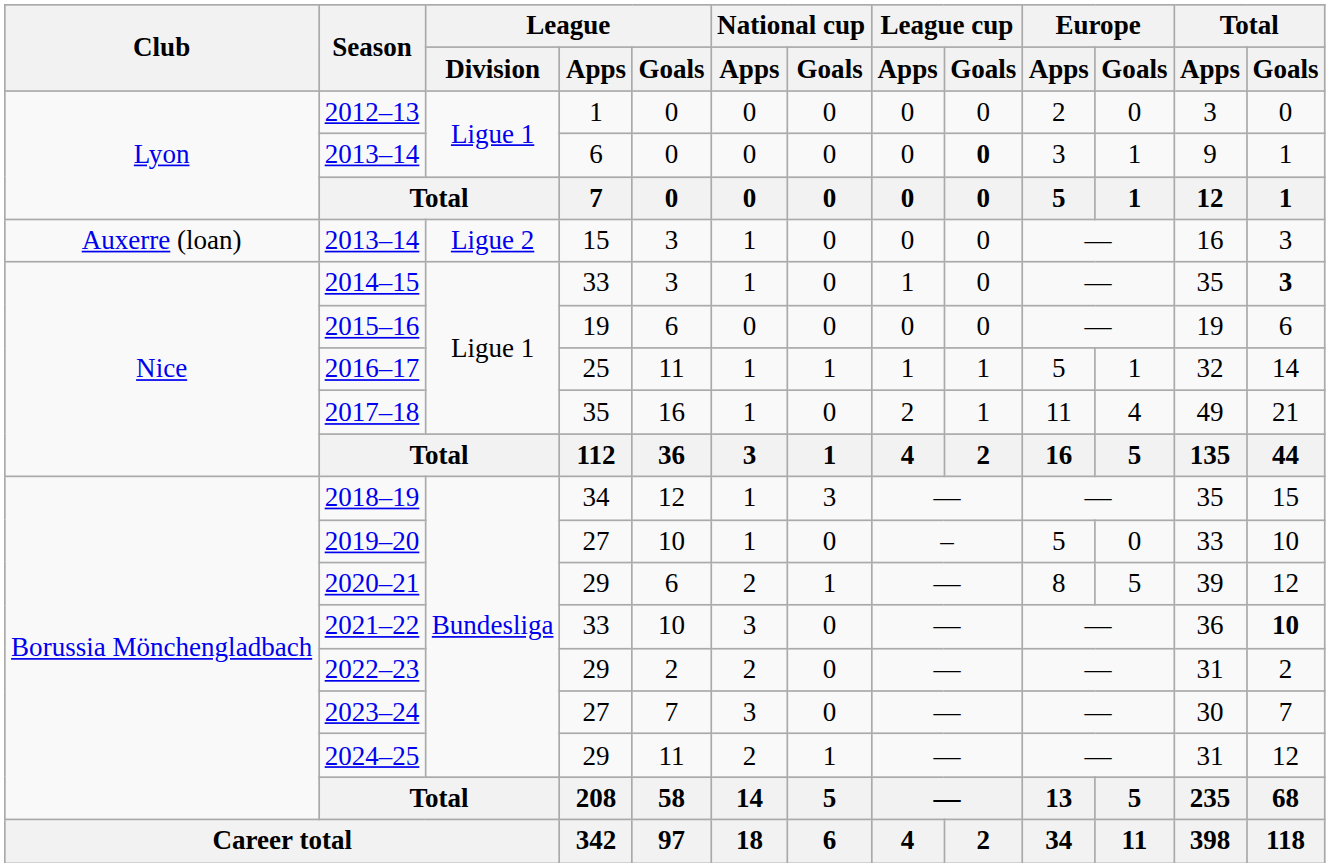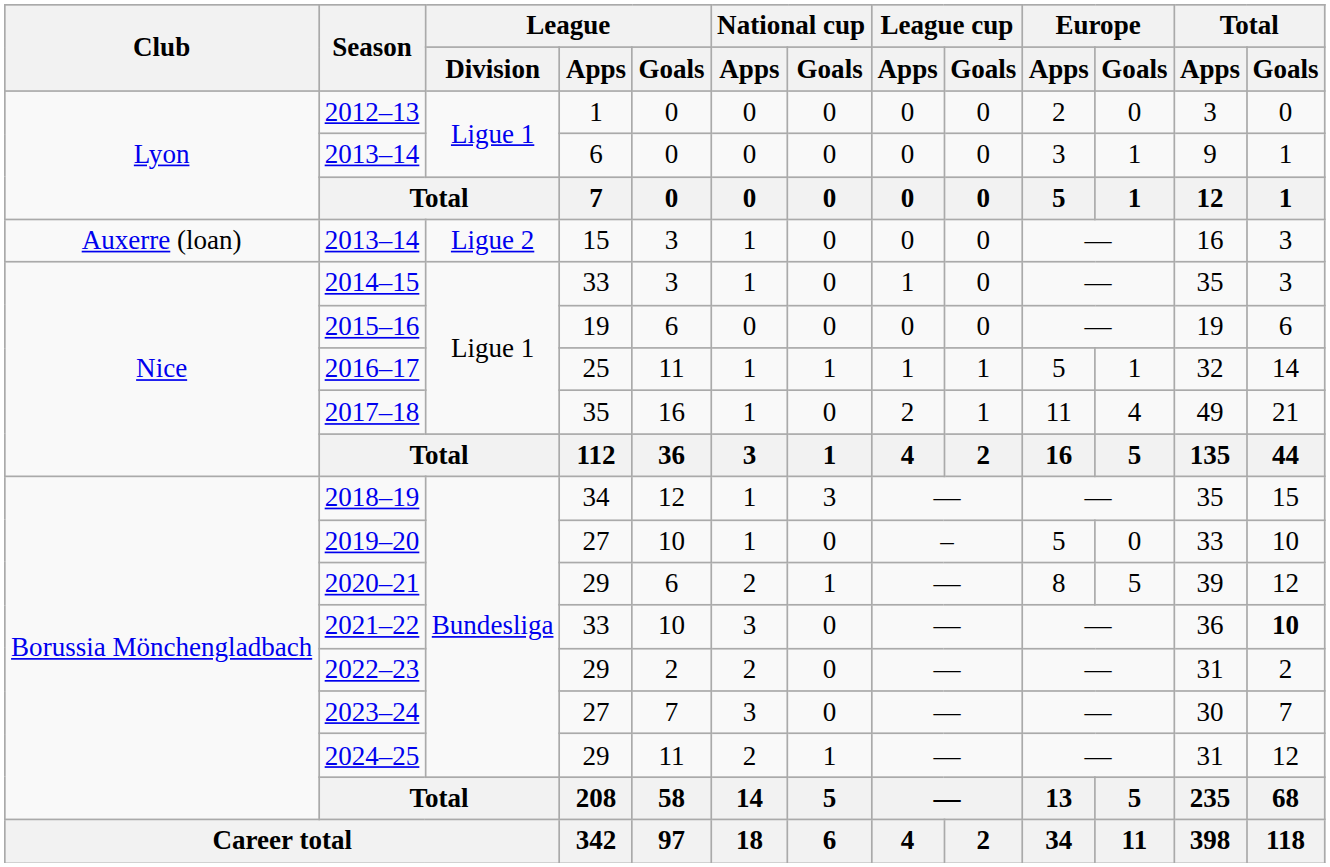(983, 154) bold -> (983, 154) normal
(1286, 283) bold -> (1286, 283) normal
